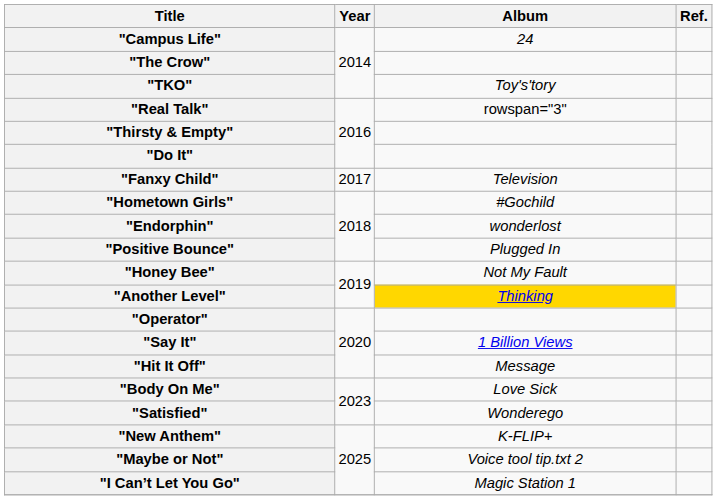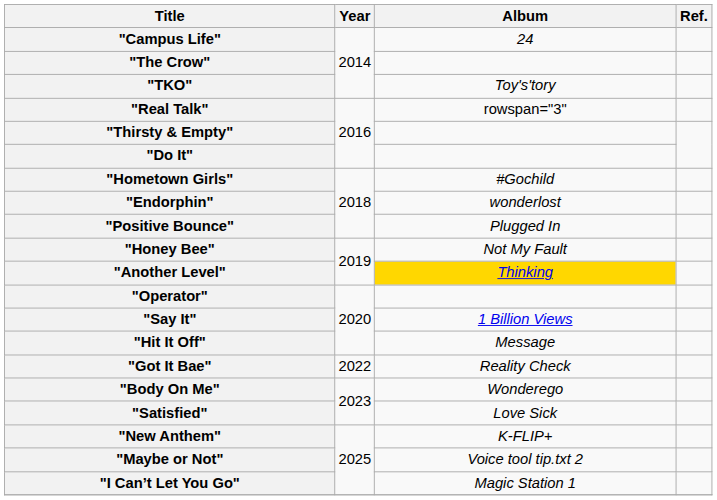- row: (170, 179)
+ row: (170, 366)
(525, 389) Love Sick -> (525, 389) Wonderego
(525, 413) Wonderego -> (525, 413) Love Sick
